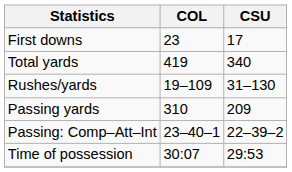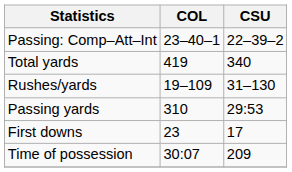rows swapped: (45, 39) <-> (82, 132)
(239, 108) 209 -> (245, 108) 29:53
(245, 155) 29:53 -> (239, 155) 209
